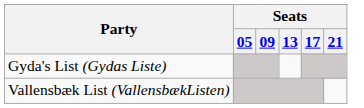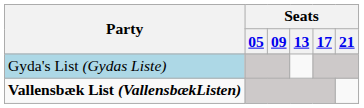(87, 66) no background -> (87, 66) lightblue background
(119, 90) normal -> (125, 90) bold
